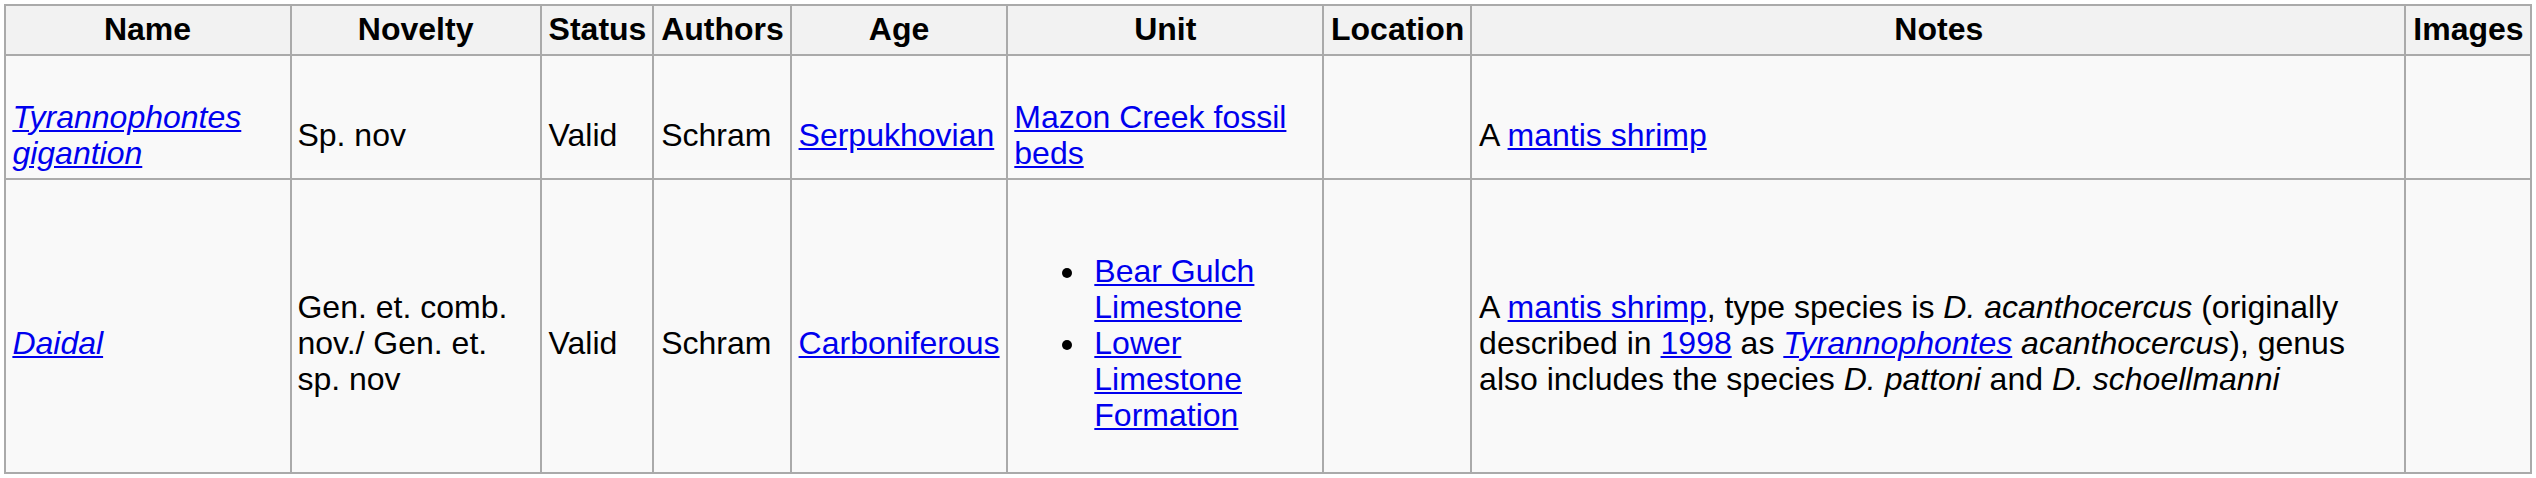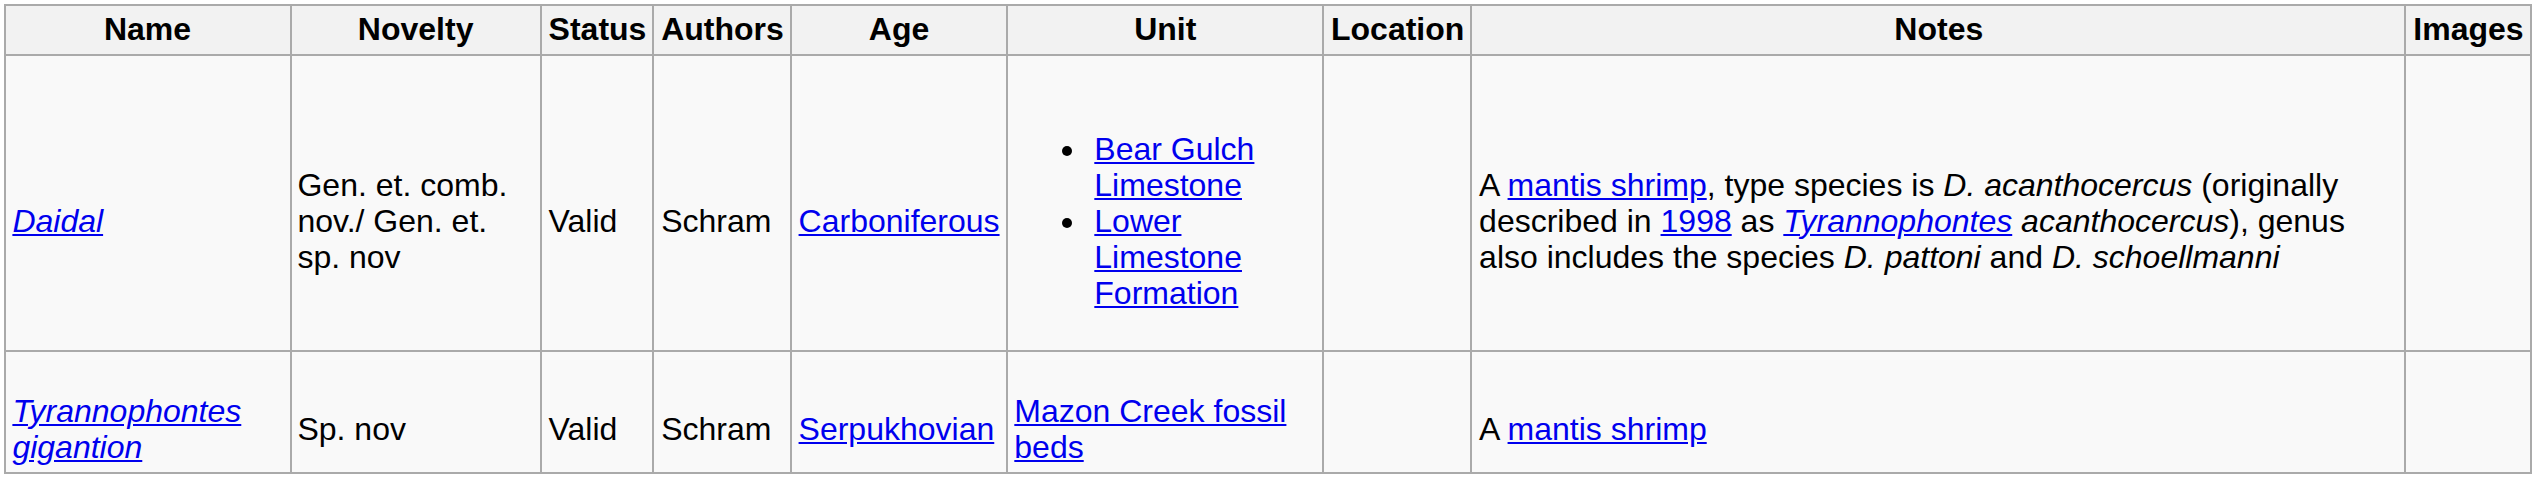rows swapped: (58, 343) <-> (127, 134)
